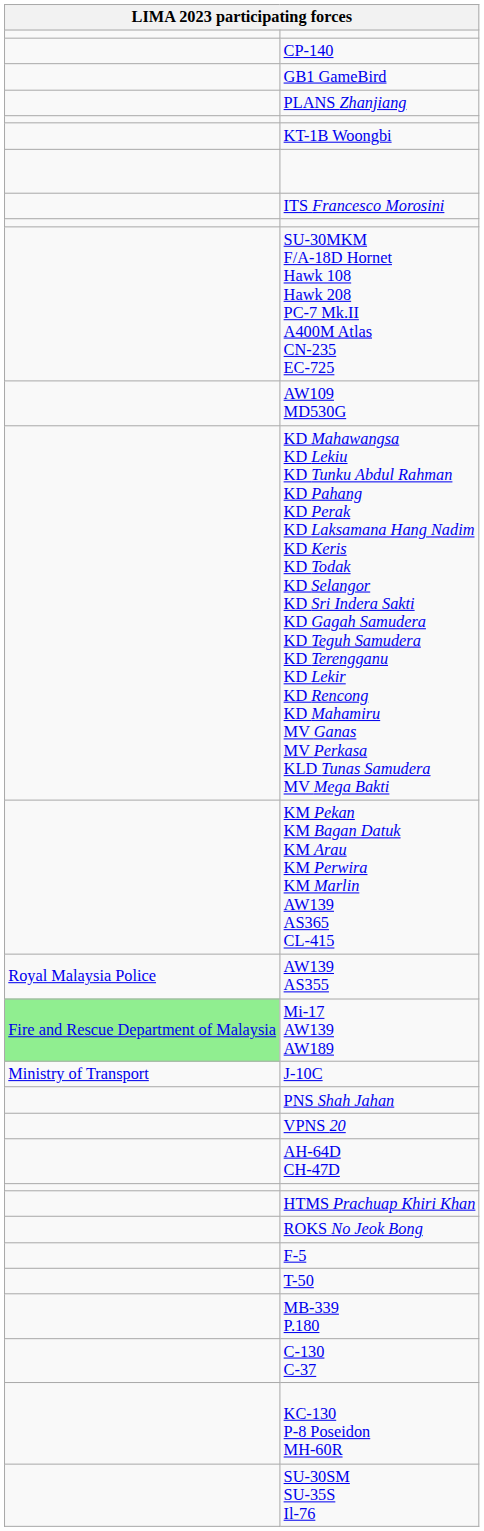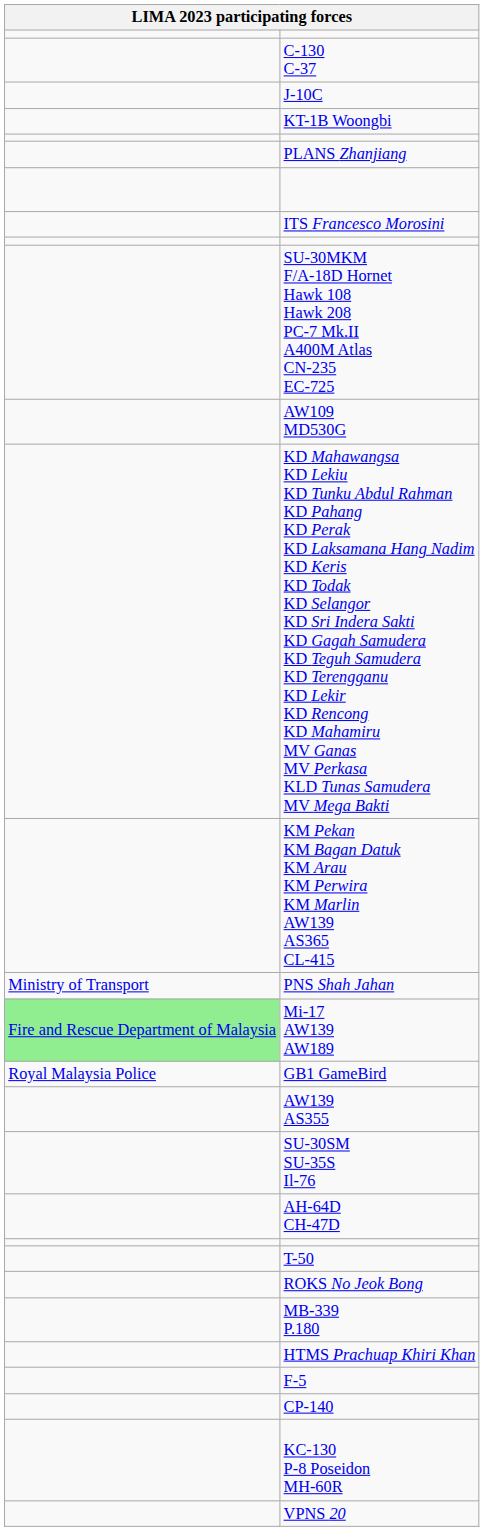(309, 50) CP-140 -> (304, 60) C-130 C-37
(335, 76) GB1 GameBird -> (303, 95) J-10C
(345, 102) PLANS Zhanjiang -> (338, 120) KT-1B Woongbi
(338, 136) KT-1B Woongbi -> (345, 154) PLANS Zhanjiang
(82, 976) Royal Malaysia Police -> (79, 985) Ministry of Transport
(309, 976) AW139 AS355 -> (339, 985) PNS Shah Jahan
(79, 1074) Ministry of Transport -> (82, 1074) Royal Malaysia Police
(303, 1074) J-10C -> (335, 1074) GB1 GameBird
(339, 1100) PNS Shah Jahan -> (309, 1109) AW139 AS355
(315, 1125) VPNS 20 -> (317, 1162) SU-30SM SU-35S Il-76
(380, 1203) HTMS Prachuap Khiri Khan -> (299, 1258) T-50
(295, 1255) F-5 -> (311, 1319) MB-339 P.180
(299, 1281) T-50 -> (380, 1354) HTMS Prachuap Khiri Khan
(311, 1316) MB-339 P.180 -> (295, 1380) F-5
(304, 1360) C-130 C-37 -> (309, 1406) CP-140
(317, 1494) SU-30SM SU-35S Il-76 -> (315, 1513) VPNS 20
